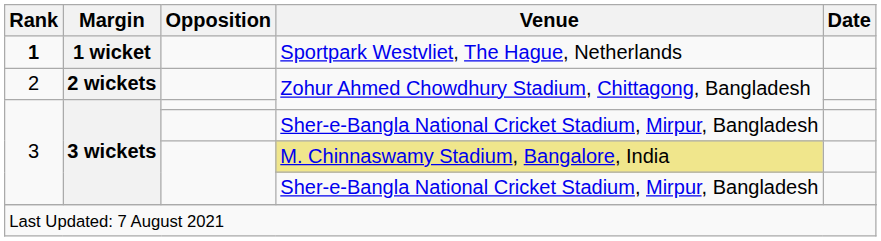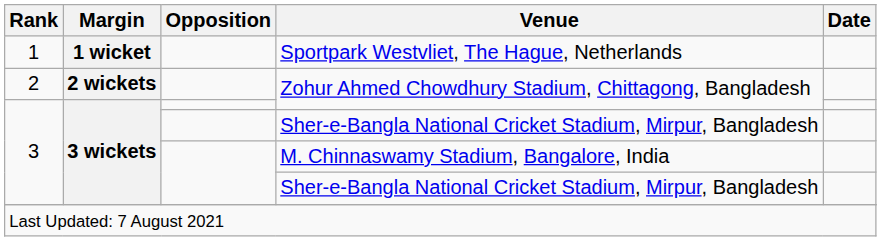(34, 52) bold -> (34, 52) normal
(475, 156) khaki background -> (475, 156) no background
